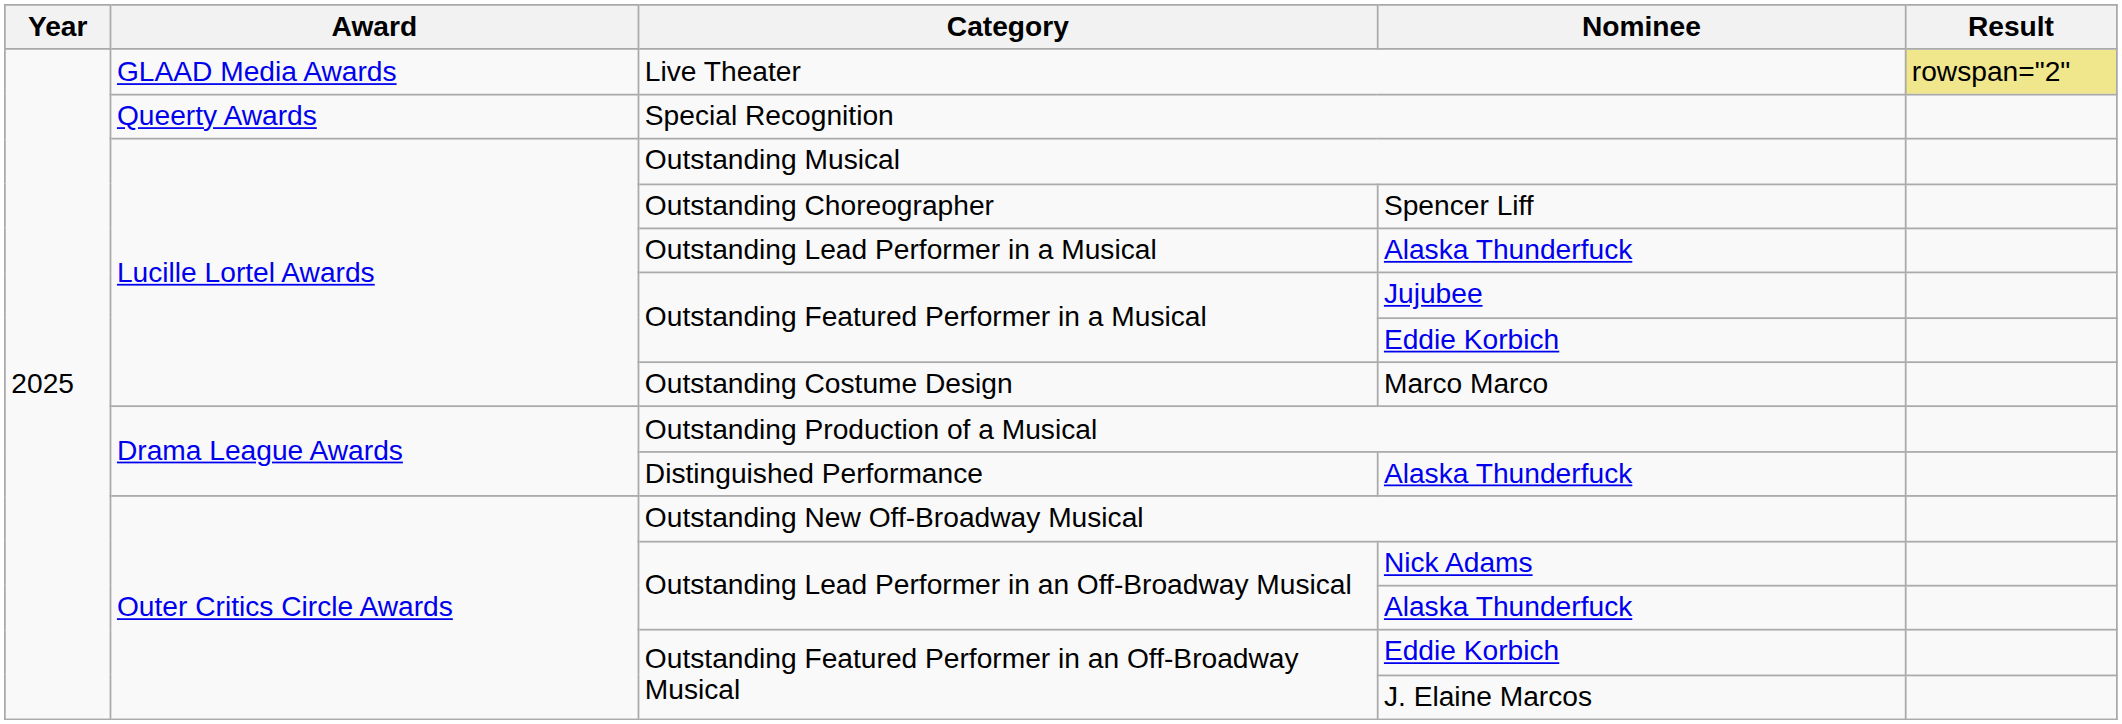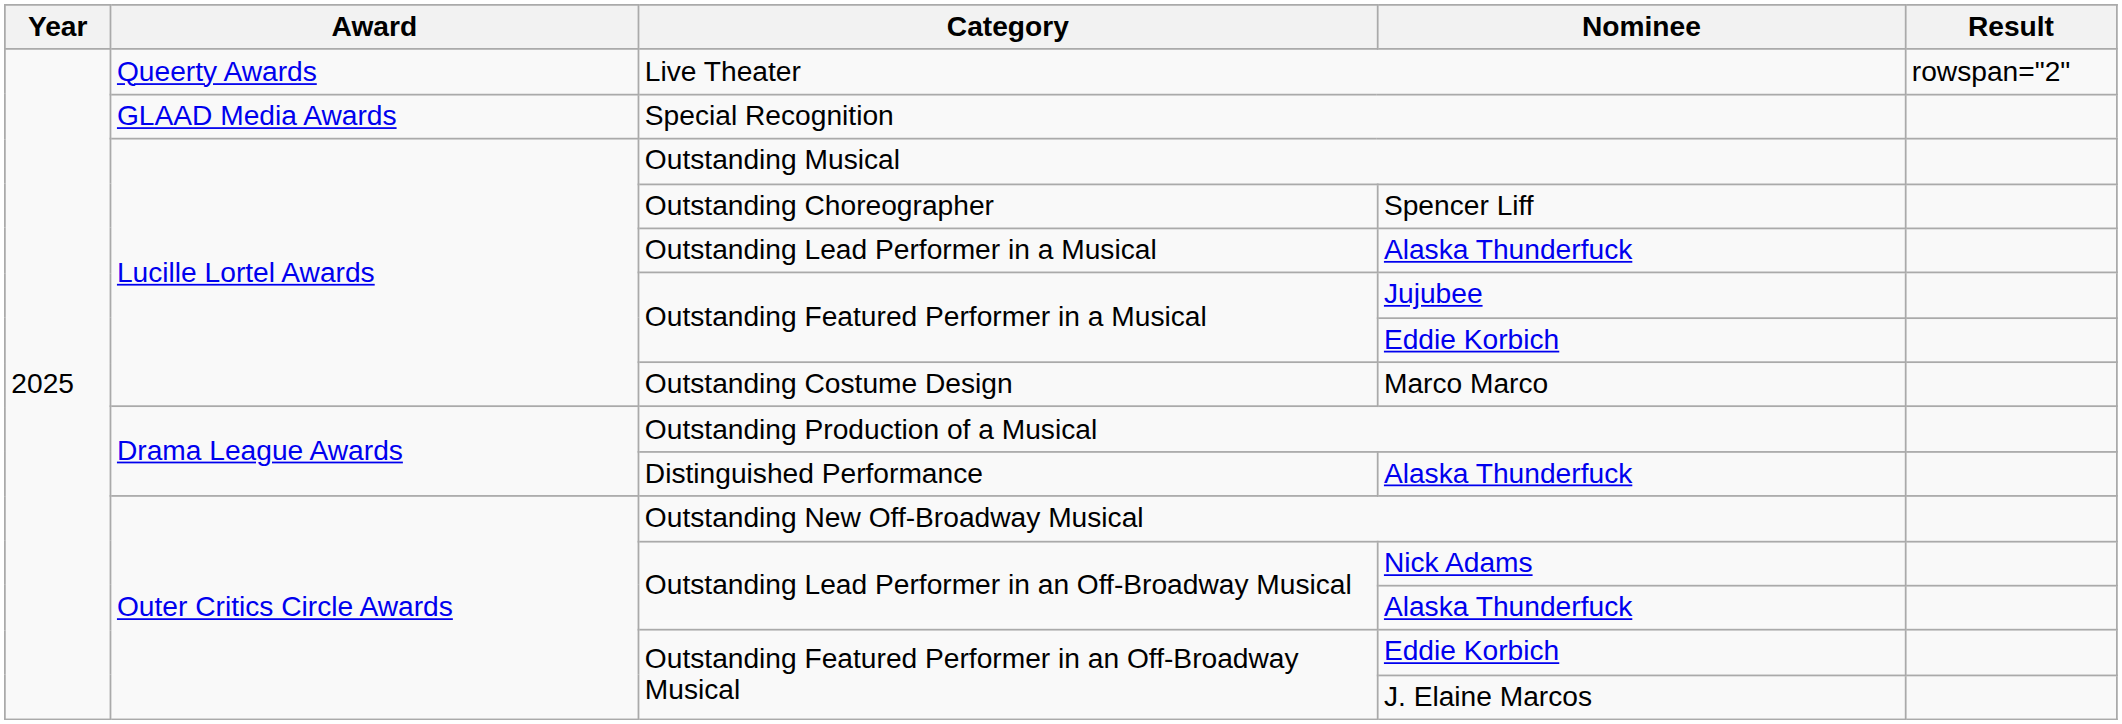(257, 71) GLAAD Media Awards -> (217, 71) Queerty Awards
(1991, 71) khaki background -> (1991, 71) no background
(217, 116) Queerty Awards -> (257, 116) GLAAD Media Awards
